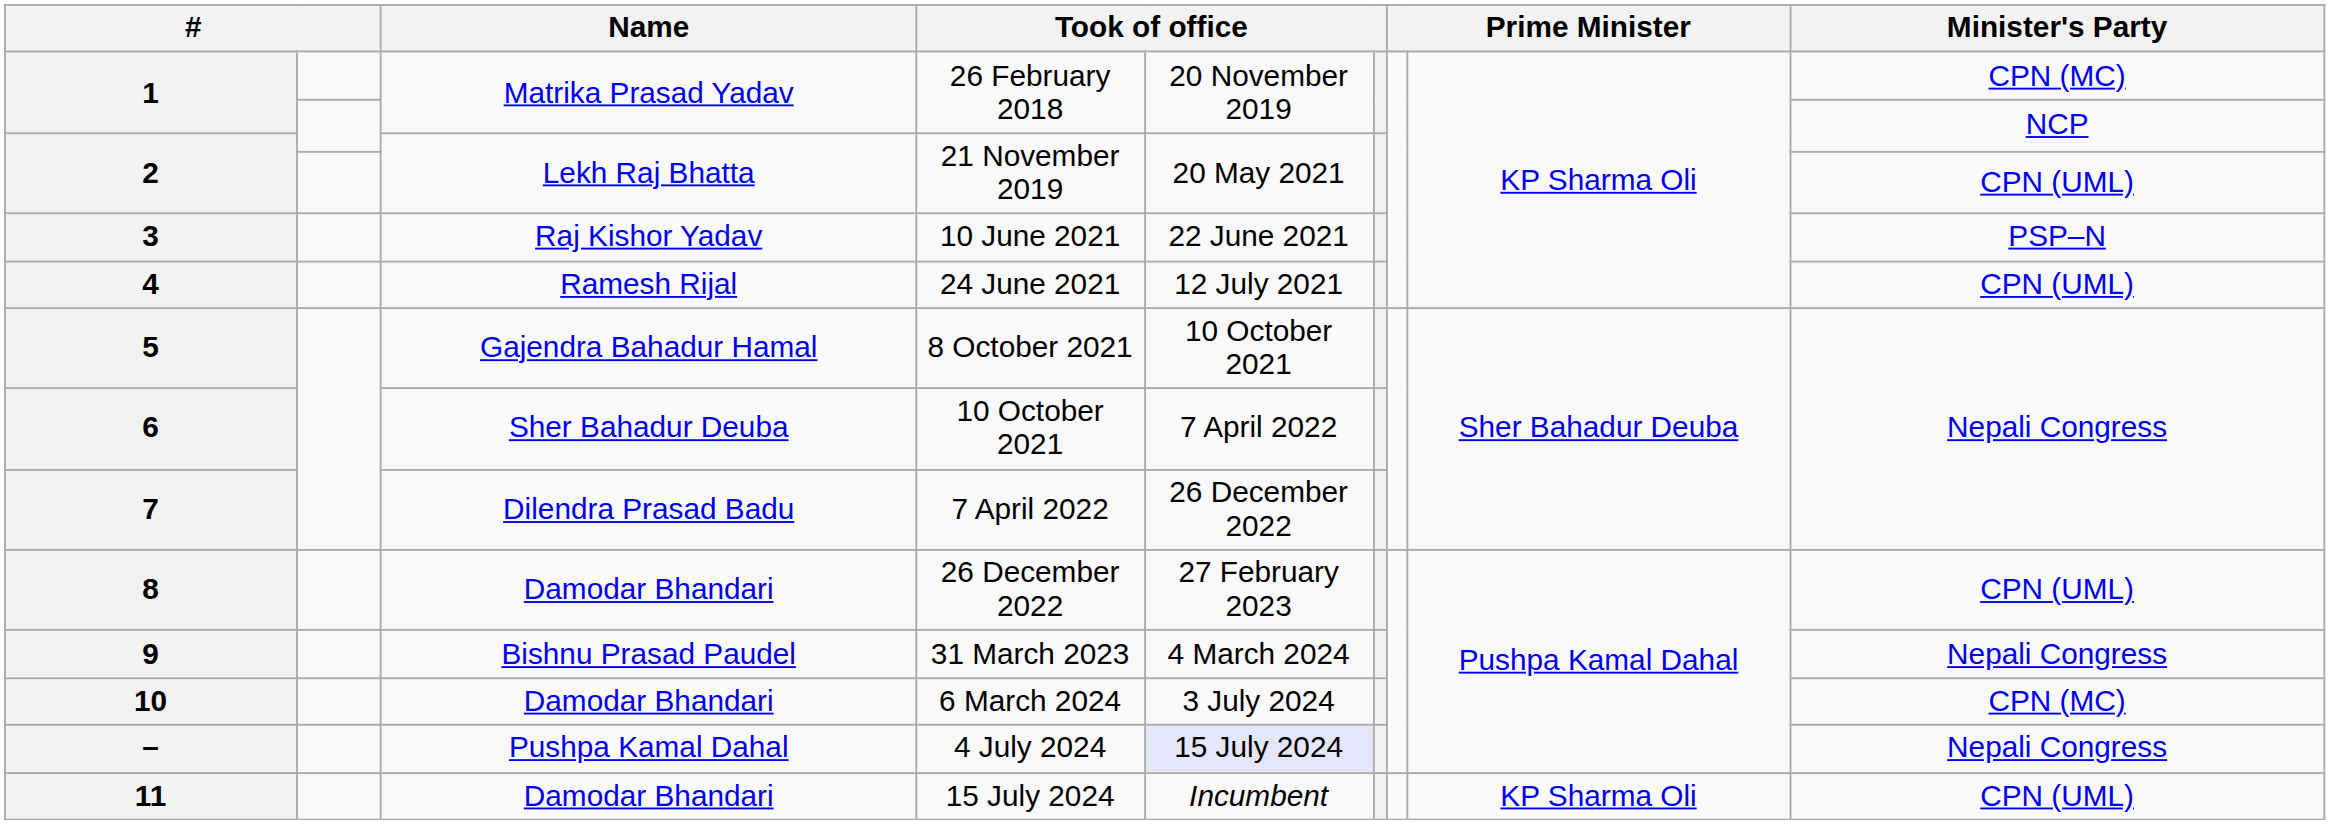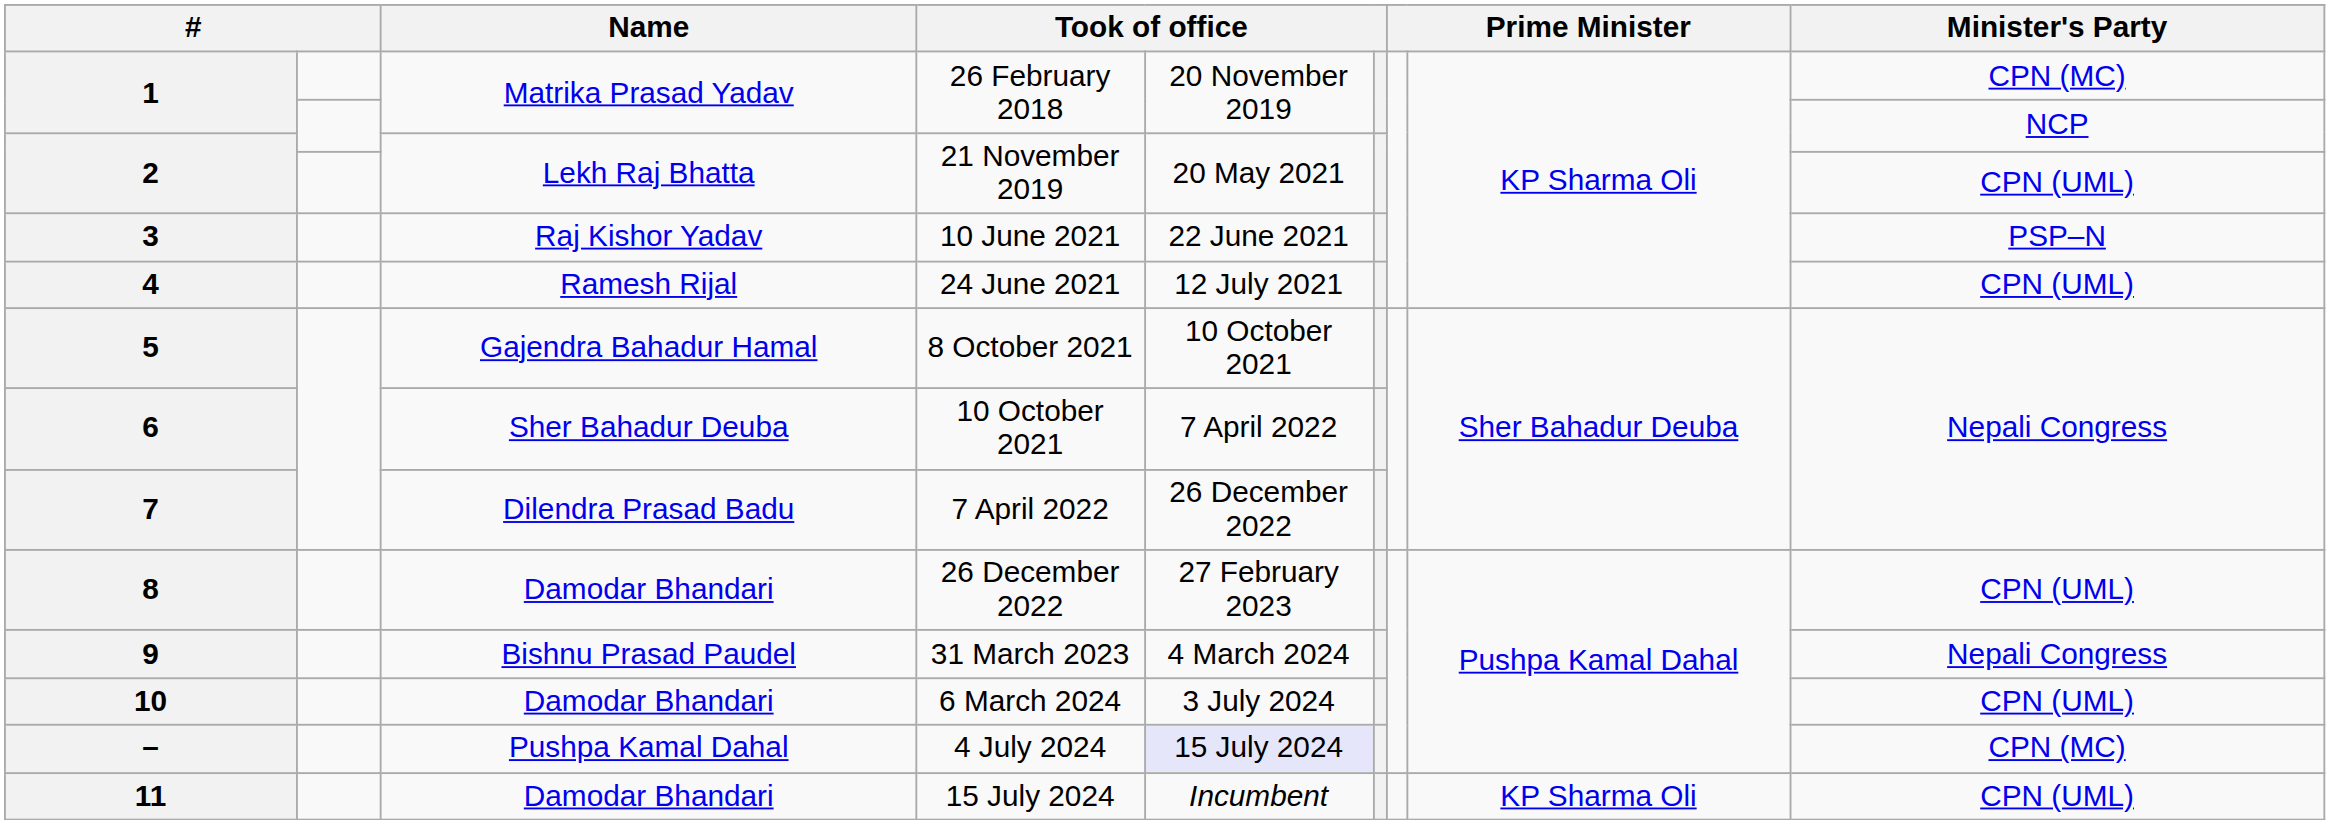(2057, 700) CPN (MC) -> (2057, 700) CPN (UML)
(2057, 748) Nepali Congress -> (2057, 748) CPN (MC)
